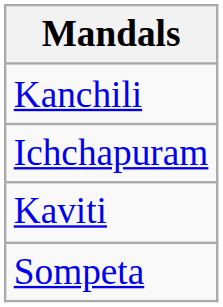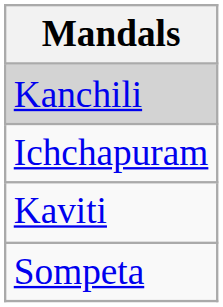(78, 93) no background -> (78, 93) lightgrey background
